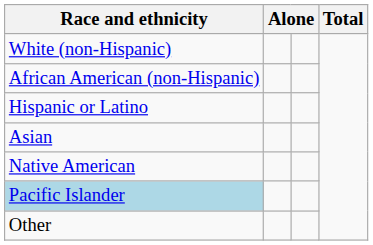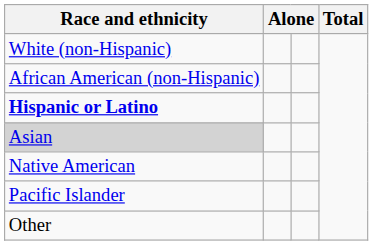(78, 107) normal -> (83, 107) bold
(31, 136) no background -> (31, 136) lightgrey background
(67, 195) lightblue background -> (67, 195) no background
